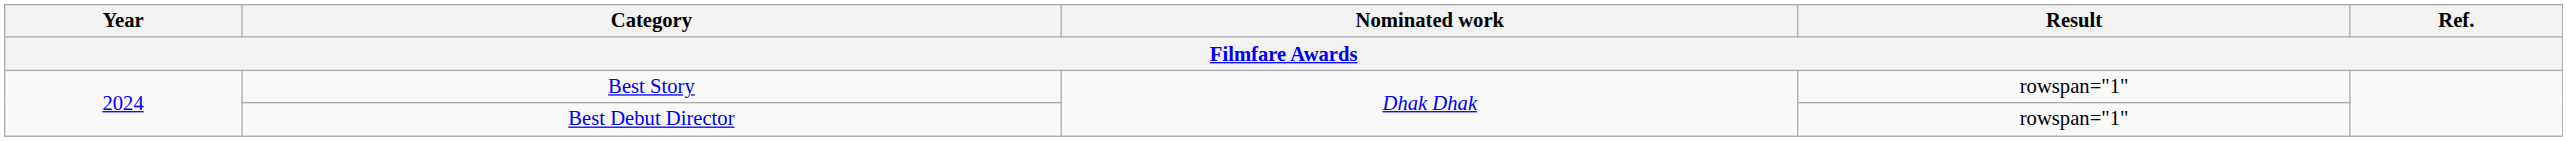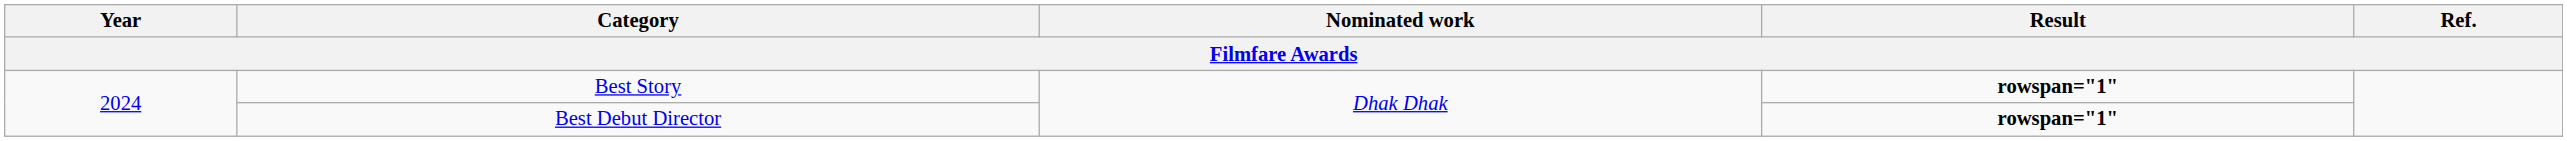(2074, 86) normal -> (2058, 86) bold
(2074, 119) normal -> (2058, 119) bold
